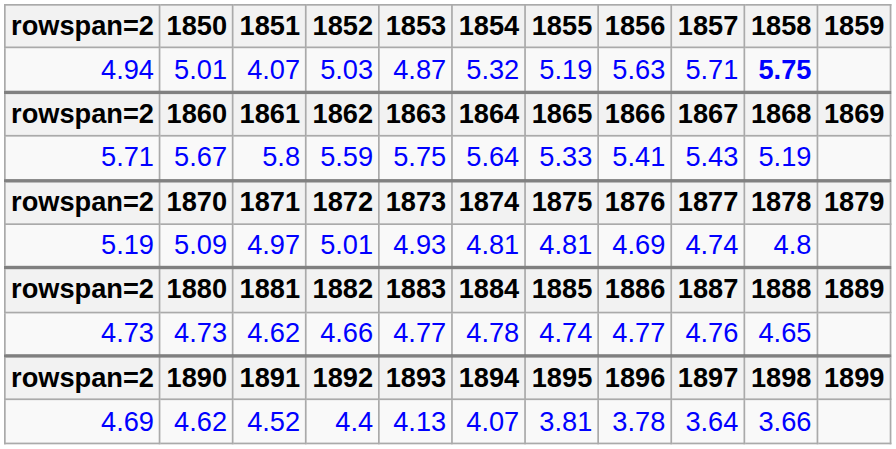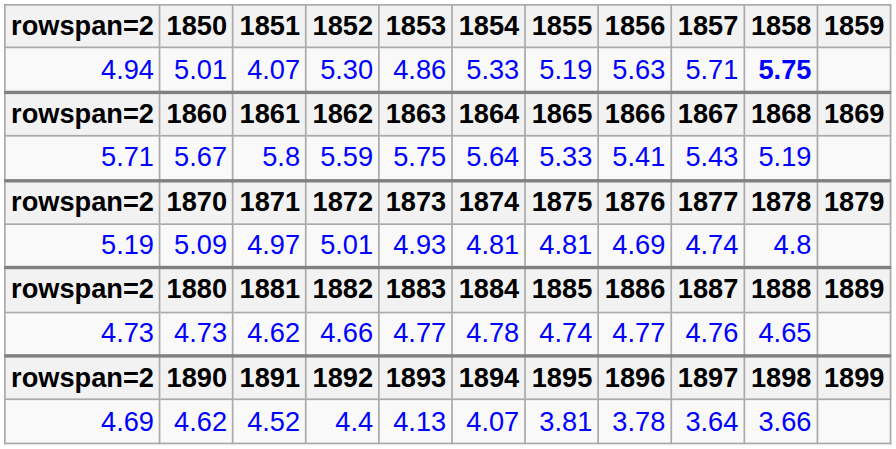(347, 69) 5.03 -> (347, 69) 5.30
(420, 69) 4.87 -> (420, 69) 4.86
(493, 69) 5.32 -> (493, 69) 5.33
